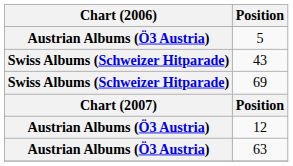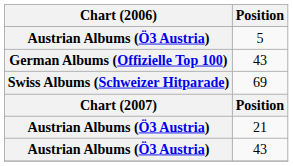(118, 60) Swiss Albums (Schweizer Hitparade) -> (118, 60) German Albums (Offizielle Top 100)
(260, 127) 12 -> (260, 127) 21
(260, 149) 63 -> (260, 149) 43
